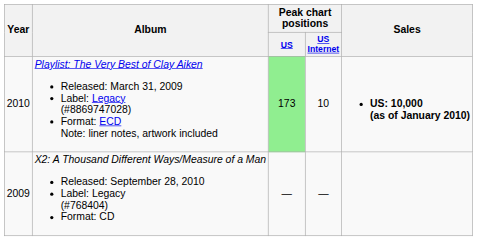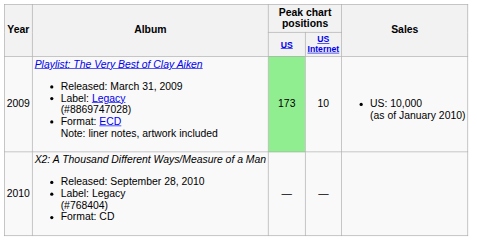(18, 104) 2010 -> (18, 104) 2009
(407, 110) bold -> (405, 110) normal
(18, 194) 2009 -> (18, 194) 2010
